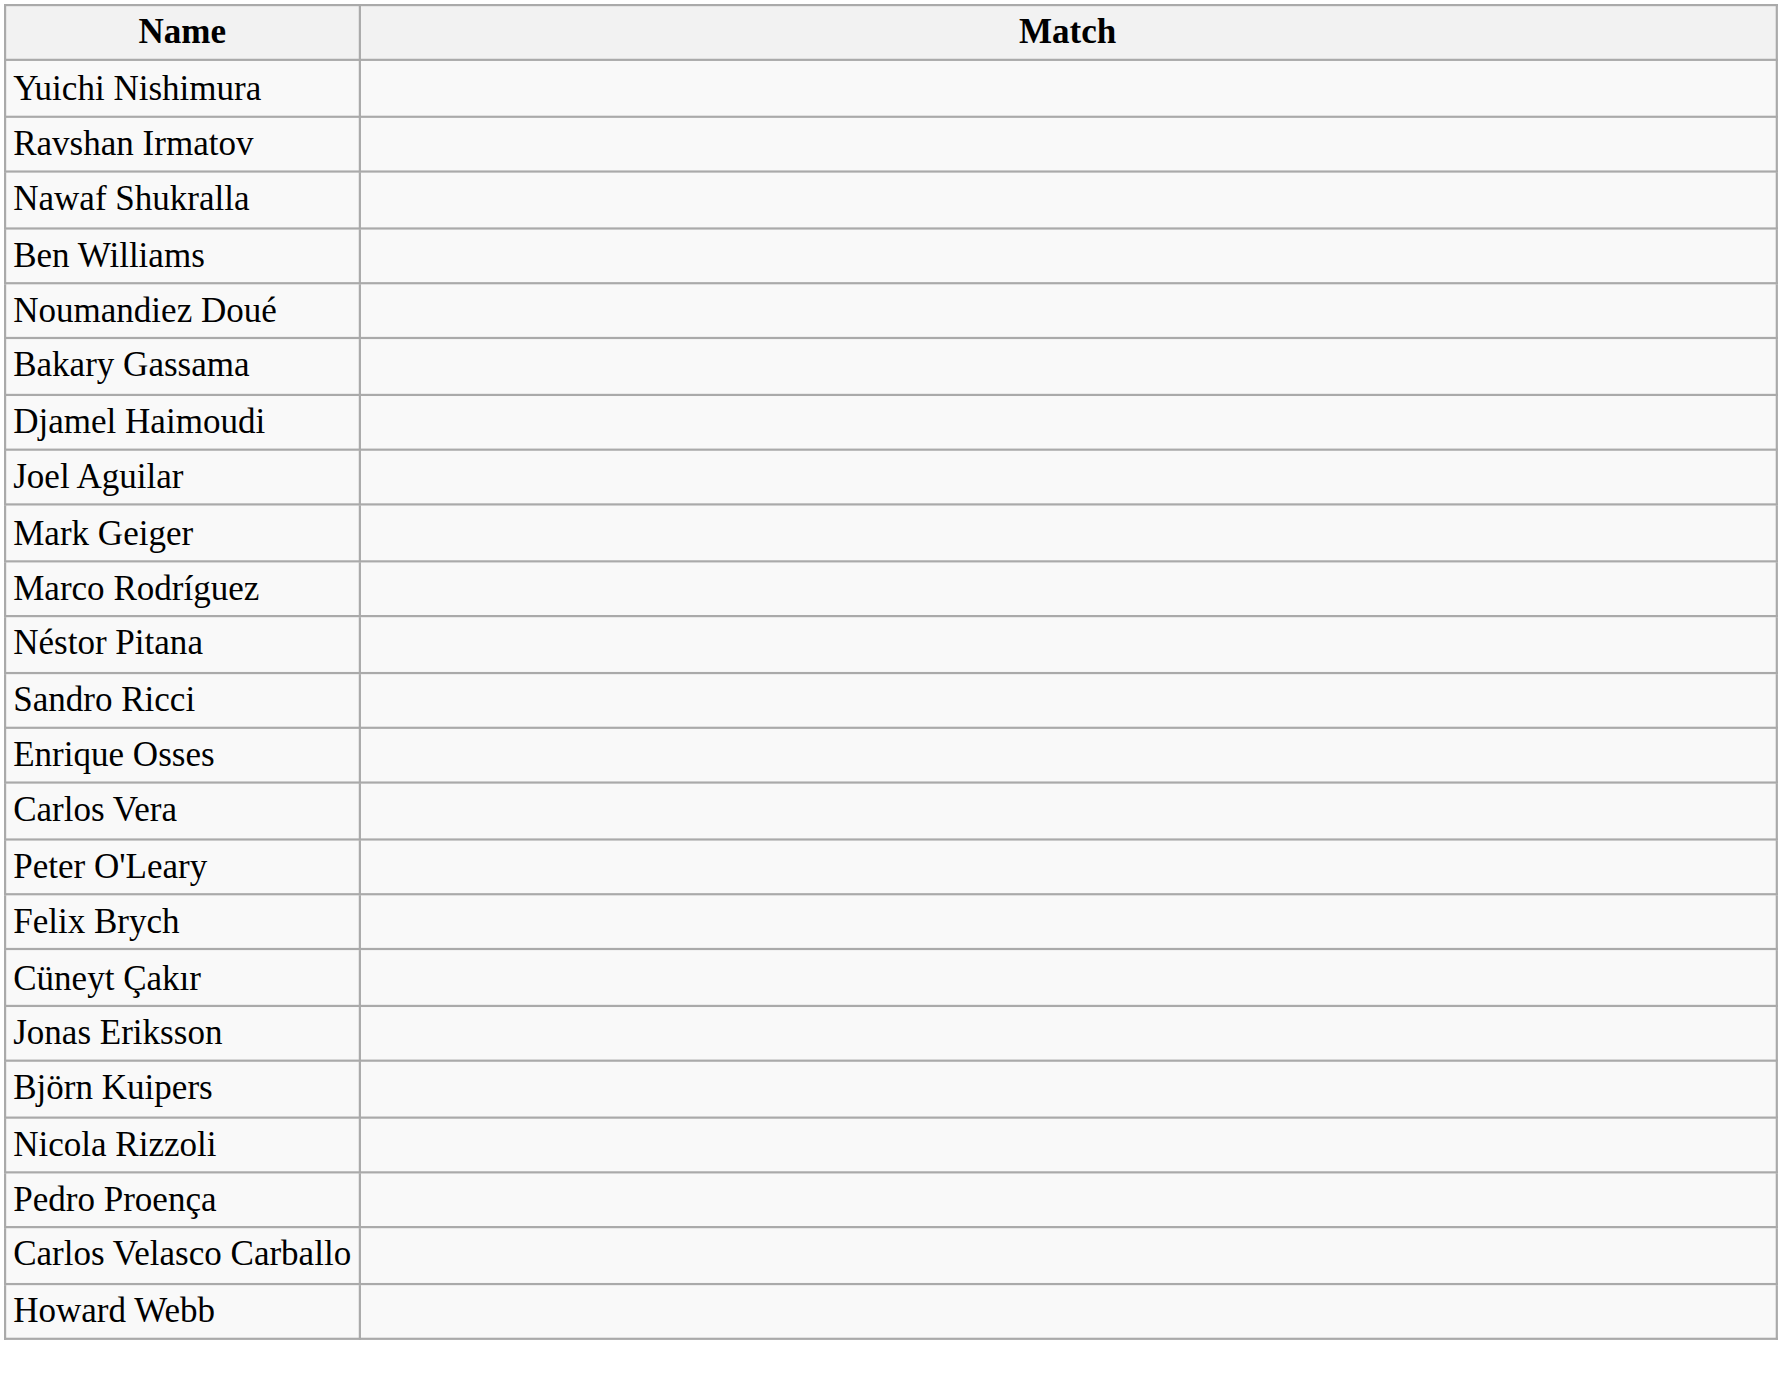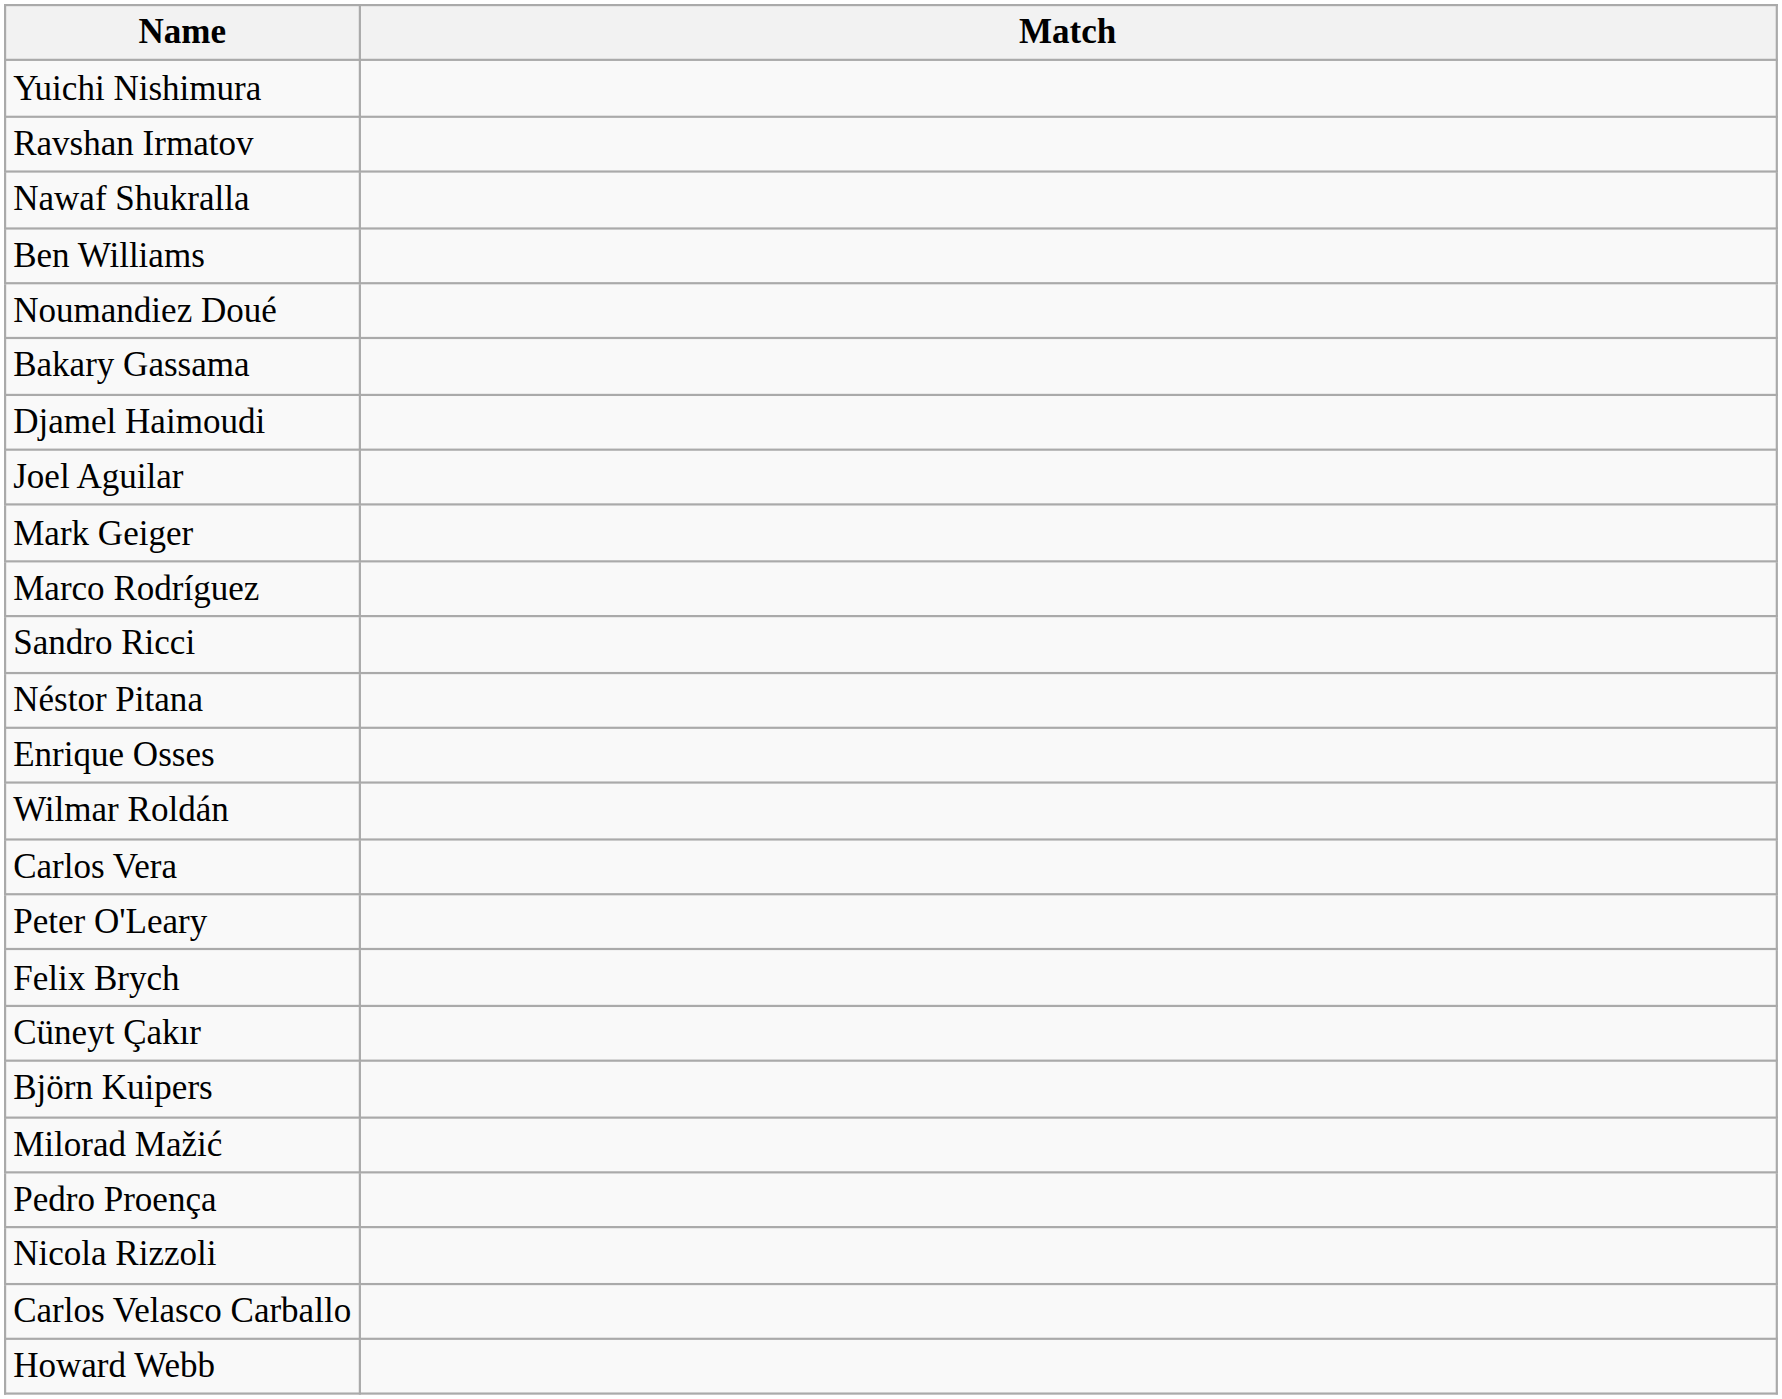rows swapped: (108, 643) <-> (104, 699)
+ row: (121, 810)
- row: (118, 1032)
+ row: (118, 1143)
rows swapped: (115, 1199) <-> (115, 1143)
